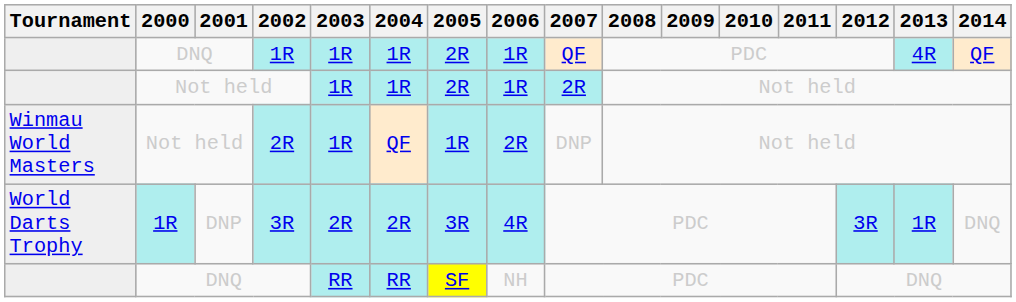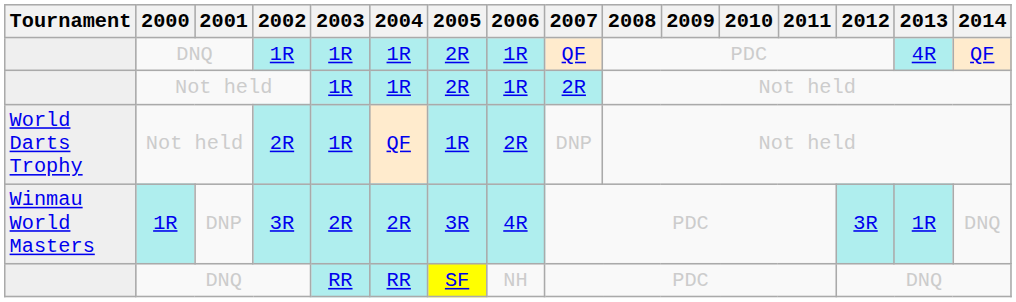(52, 144) Winmau World Masters -> (46, 144) World Darts Trophy
(46, 224) World Darts Trophy -> (52, 224) Winmau World Masters
